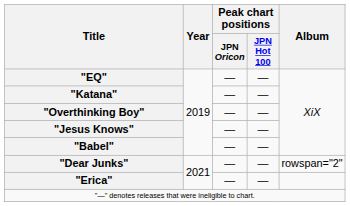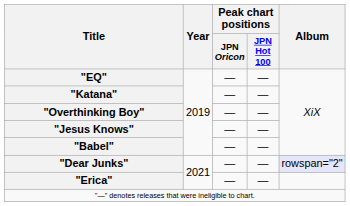(312, 163) no background -> (312, 163) lavender background
